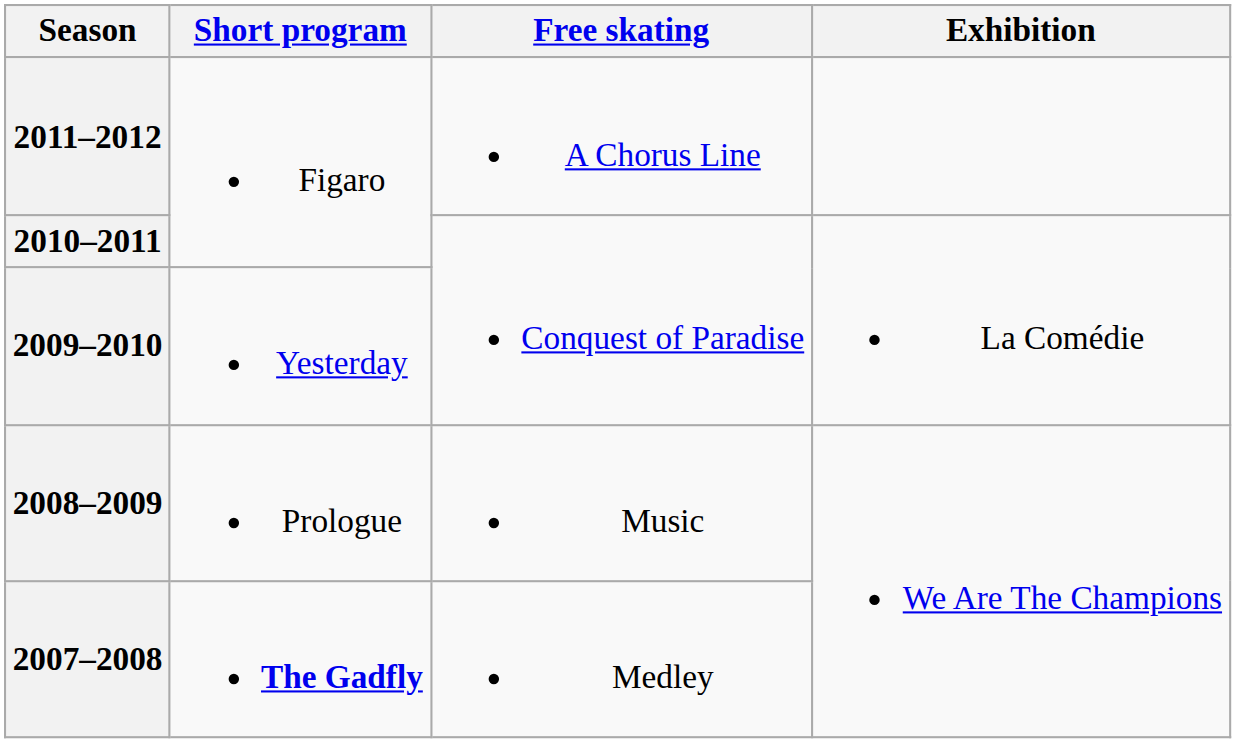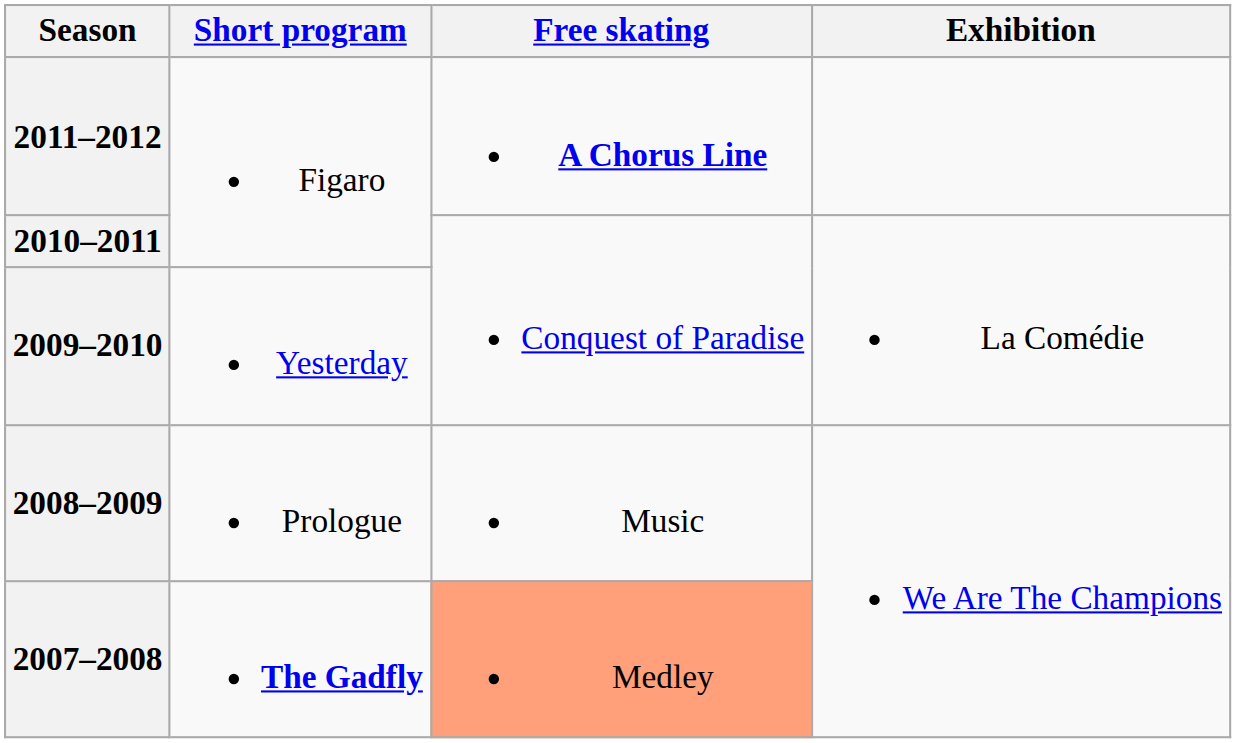(621, 155) normal -> (621, 155) bold
(621, 678) no background -> (621, 678) lightsalmon background
